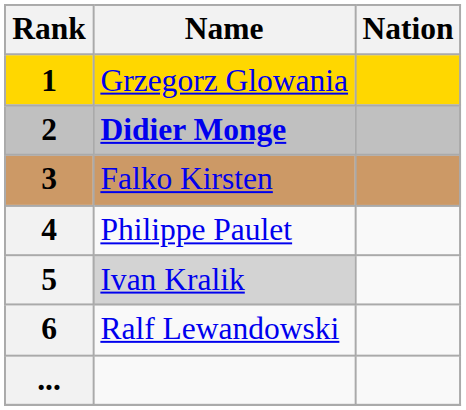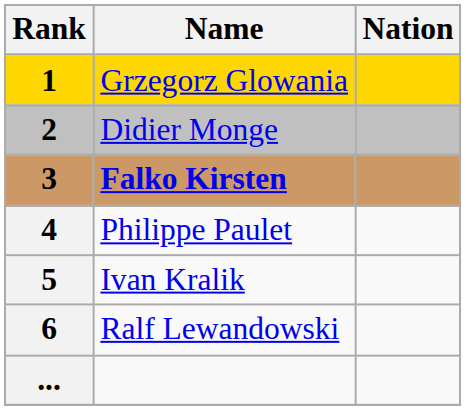(193, 129) bold -> (189, 129) normal
(187, 179) normal -> (194, 179) bold
(173, 279) lightgrey background -> (173, 279) no background
